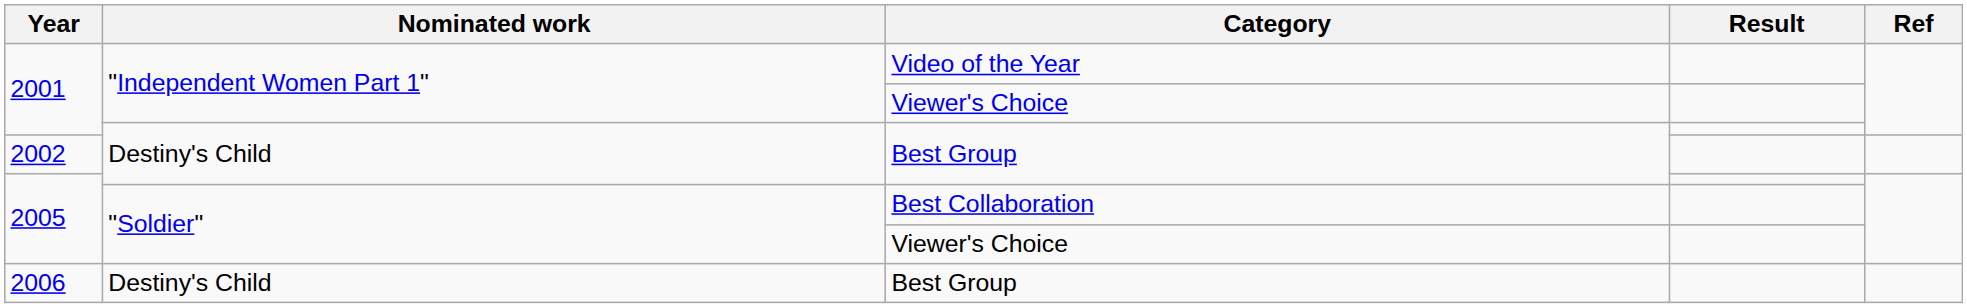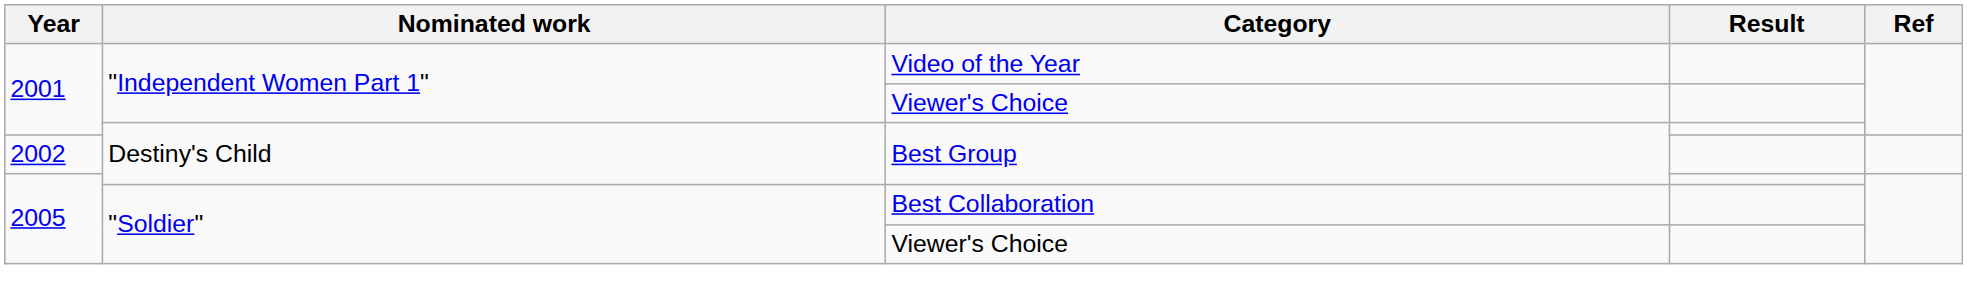- row: (38, 283)
